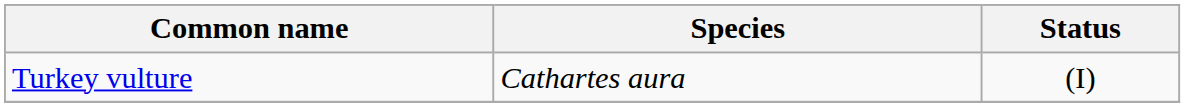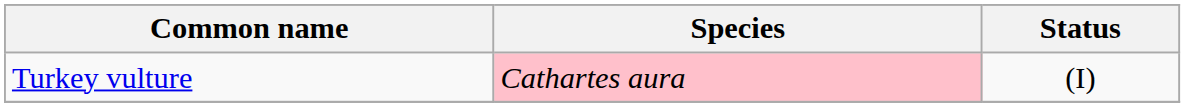(593, 76) no background -> (593, 76) pink background
